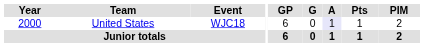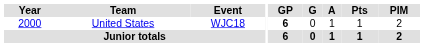(285, 23) normal -> (285, 23) bold
(332, 23) lavender background -> (332, 23) no background
